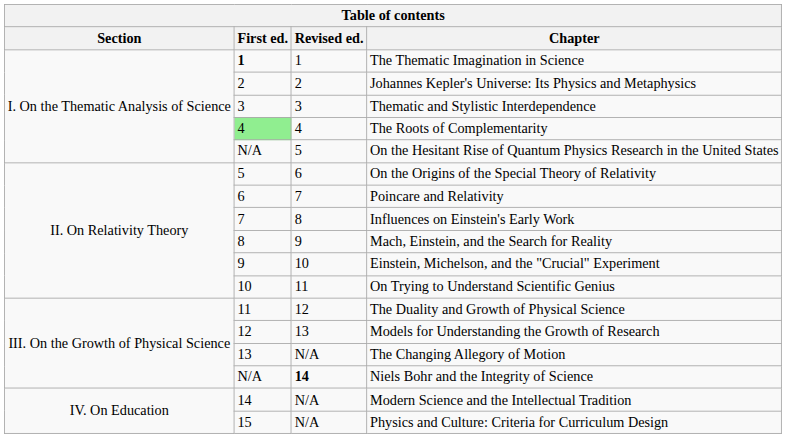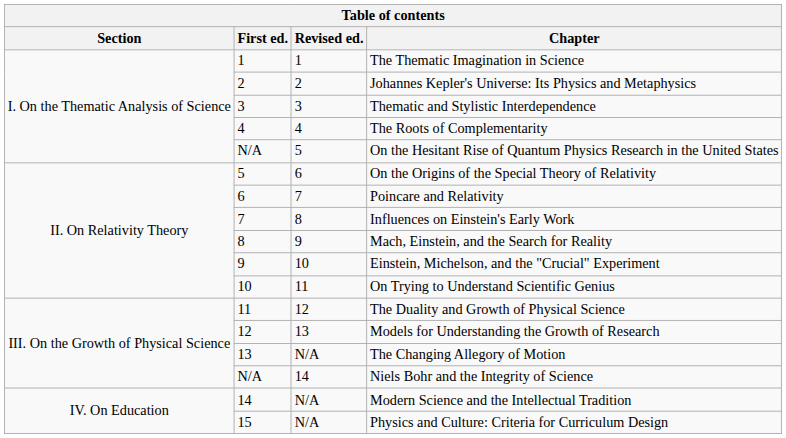(241, 60) bold -> (241, 60) normal
(241, 128) lightgreen background -> (241, 128) no background
(302, 377) bold -> (302, 377) normal
